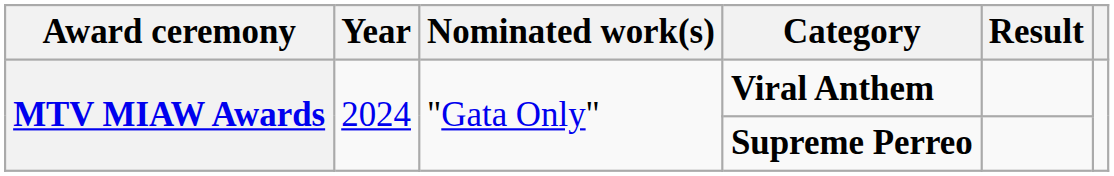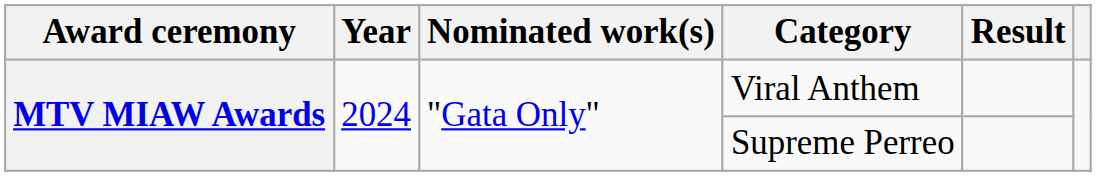(832, 87) bold -> (825, 87) normal
(852, 142) bold -> (843, 142) normal
